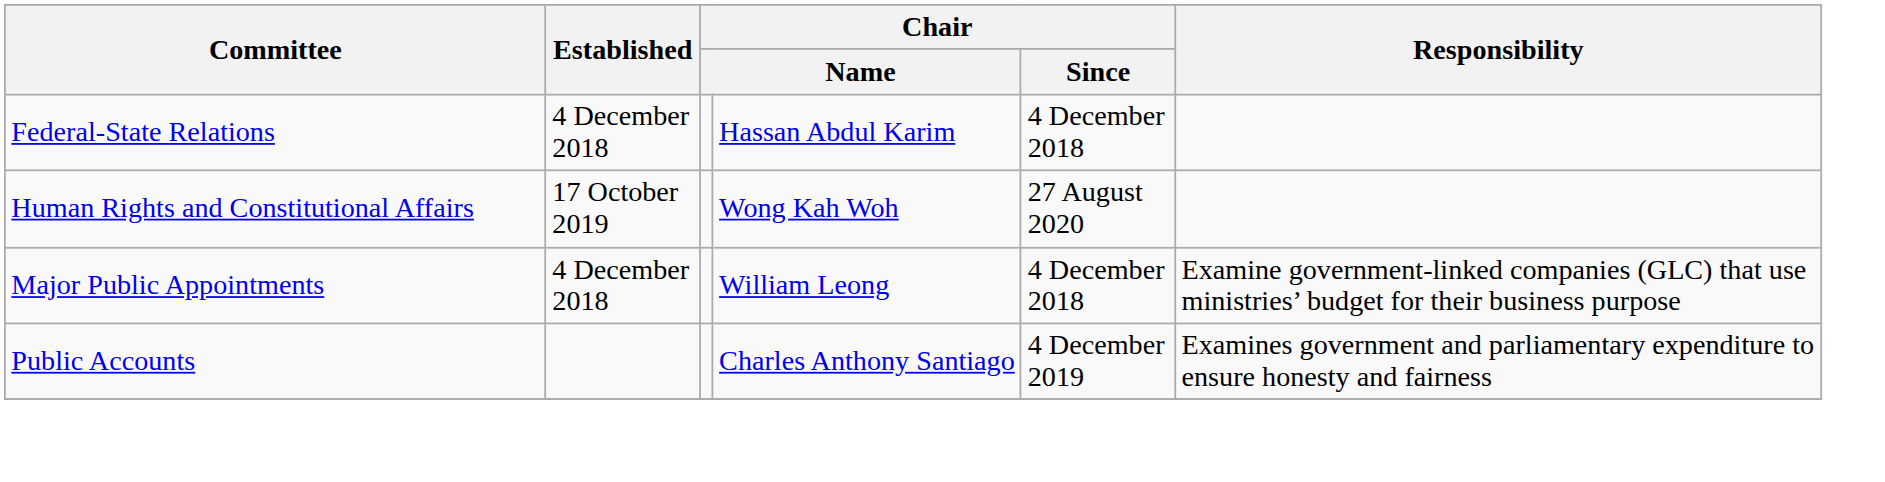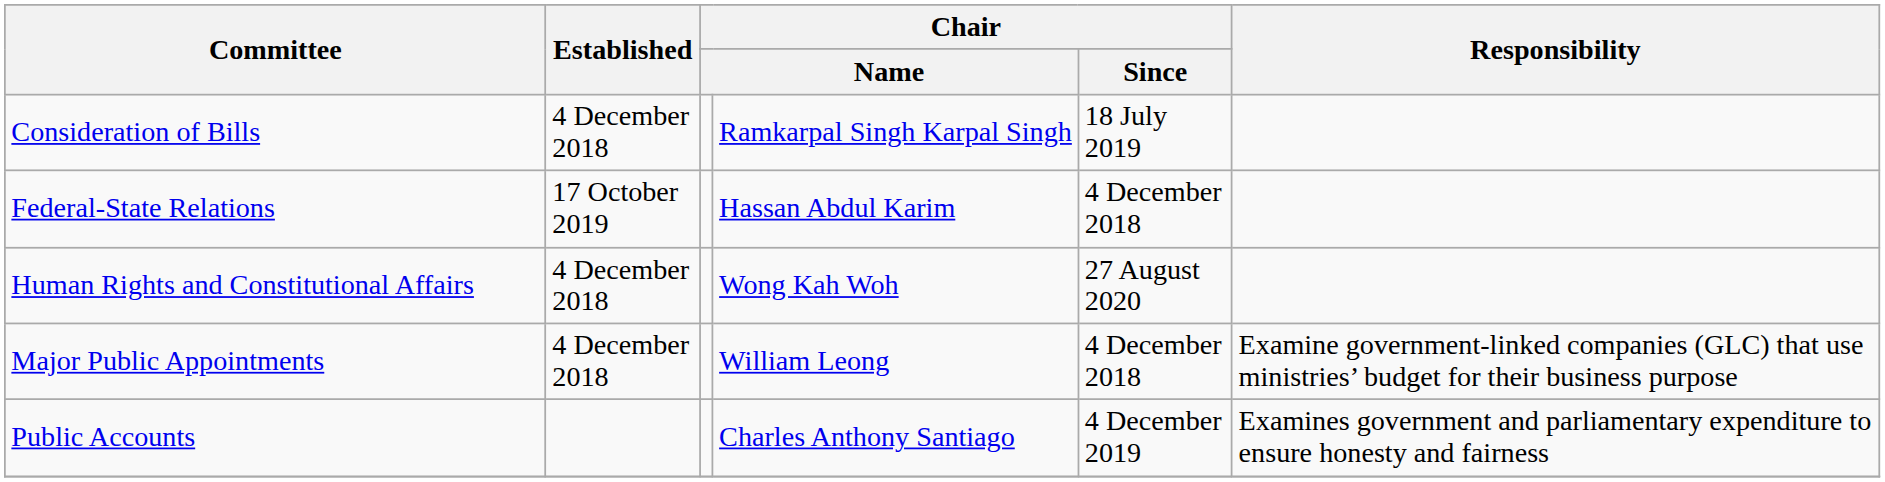+ row: (136, 131)
(621, 131) 4 December 2018 -> (615, 208) 17 October 2019
(615, 208) 17 October 2019 -> (621, 284) 4 December 2018
